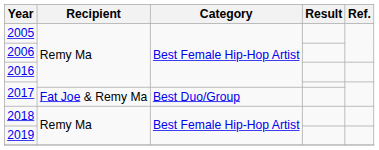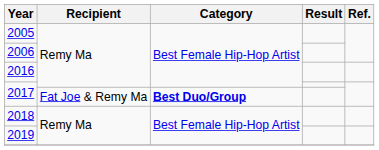(196, 96) normal -> (200, 96) bold
